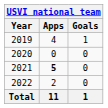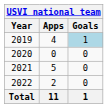(85, 40) no background -> (85, 40) lightblue background
(54, 68) bold -> (54, 68) normal
